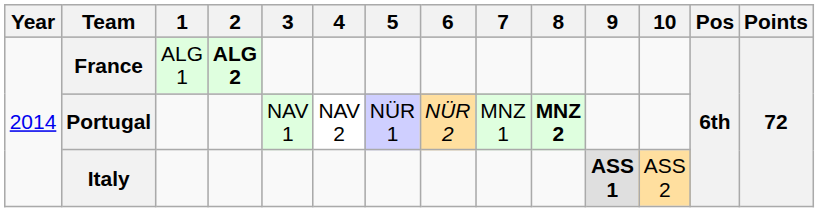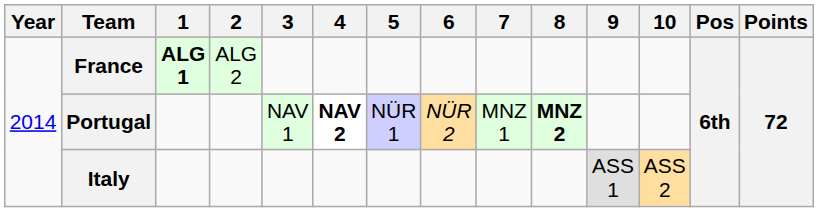(182, 65) normal -> (183, 65) bold
(235, 65) bold -> (236, 65) normal
(339, 122) normal -> (340, 122) bold
(612, 178) bold -> (613, 178) normal
